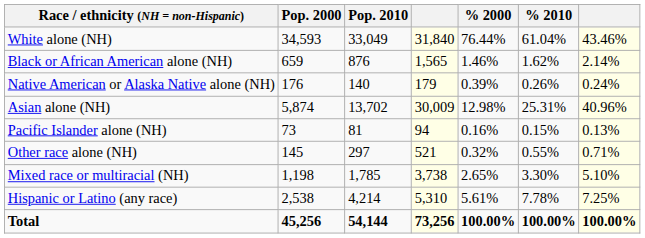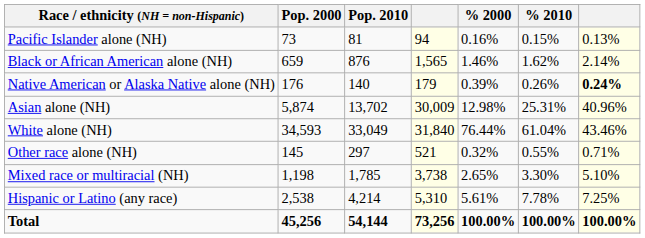rows swapped: (60, 38) <-> (87, 130)
(601, 84) normal -> (602, 84) bold
